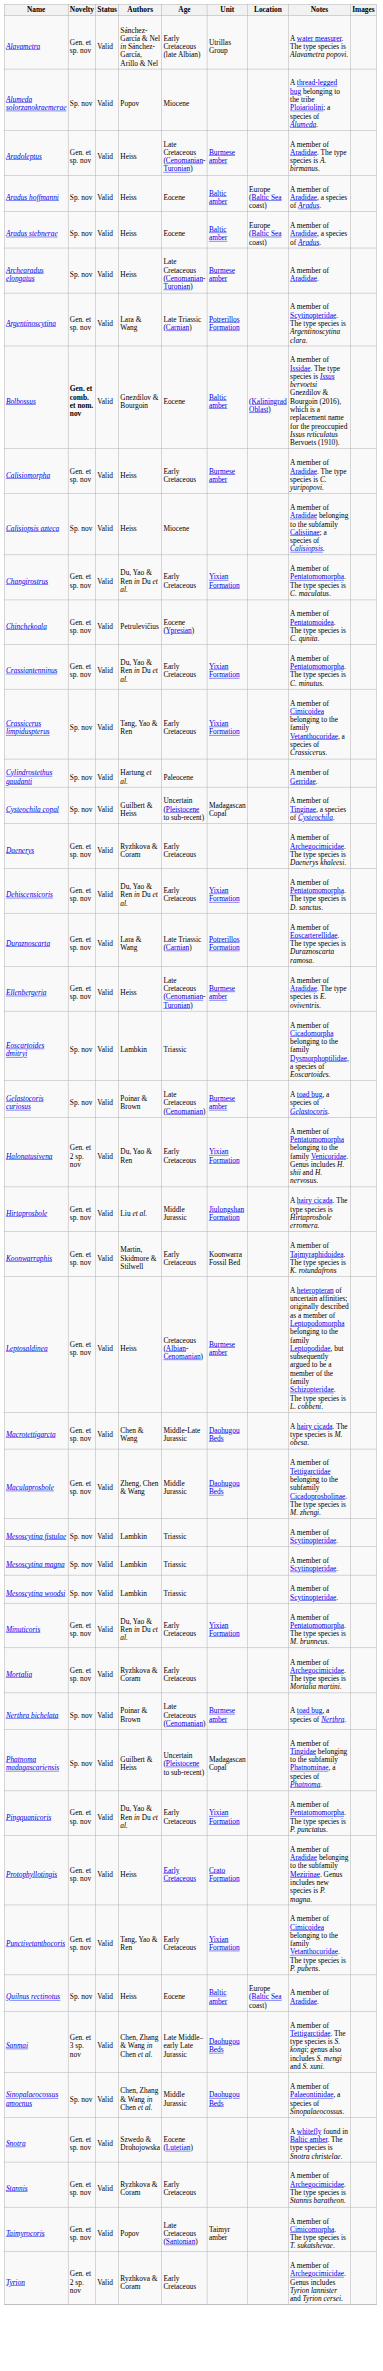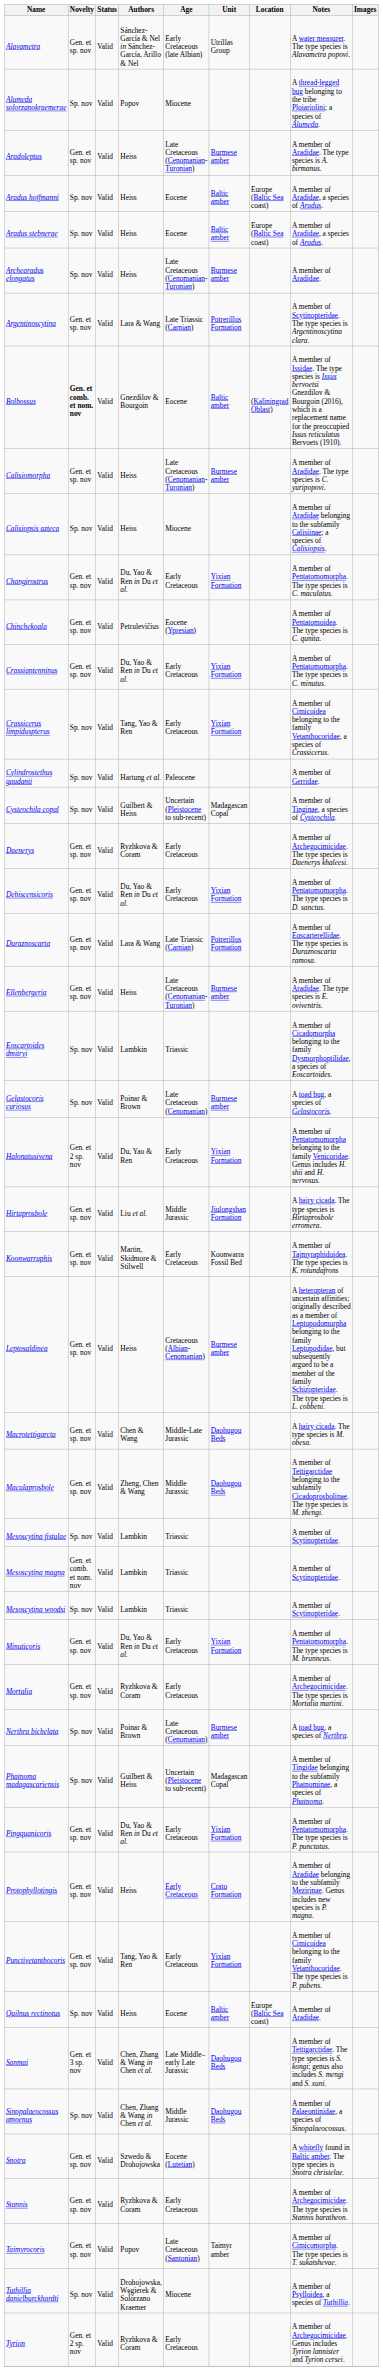(180, 475) Early Cretaceous -> (186, 475) Late Cretaceous (Cenomanian-Turonian)
(81, 1565) Sp. nov -> (81, 1573) Gen. et comb. et nom. nov
+ row: (32, 2295)
